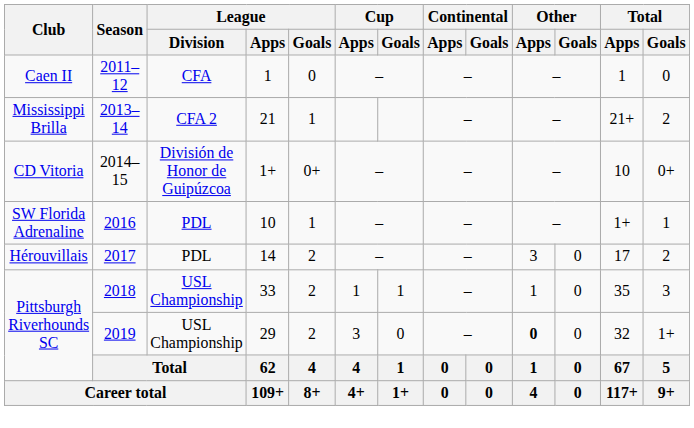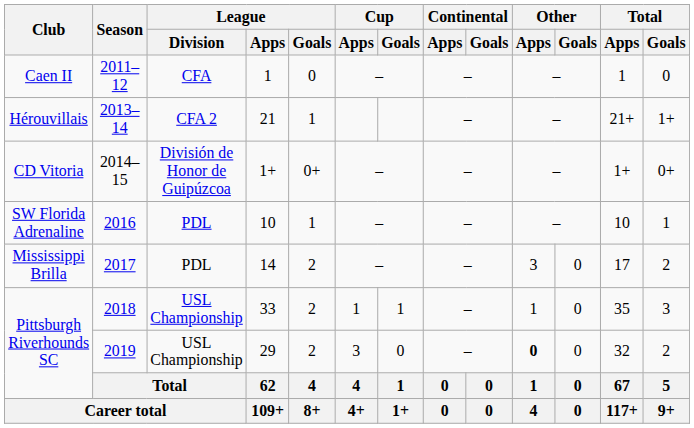(49, 119) Mississippi Brilla -> (49, 119) Hérouvillais
(666, 119) 2 -> (666, 119) 1+
(622, 171) 10 -> (622, 171) 1+
(622, 222) 1+ -> (622, 222) 10
(49, 256) Hérouvillais -> (49, 265) Mississippi Brilla
(666, 333) 1+ -> (666, 351) 2
